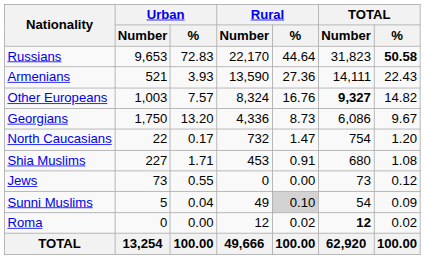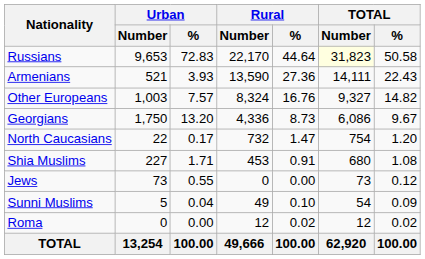(351, 56) no background -> (351, 56) lightyellow background
(401, 56) bold -> (401, 56) normal
(355, 98) bold -> (355, 98) normal
(303, 202) lightgrey background -> (303, 202) no background
(364, 222) bold -> (364, 222) normal
